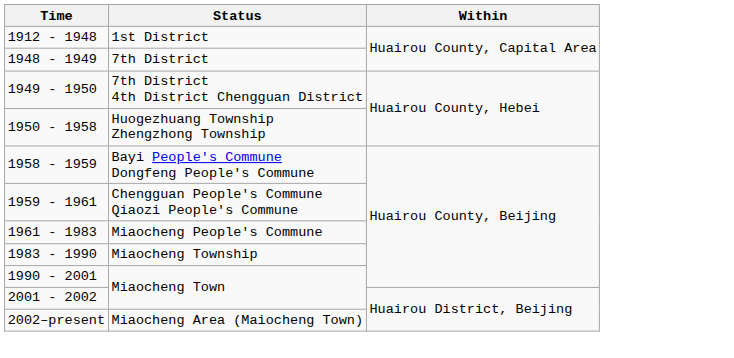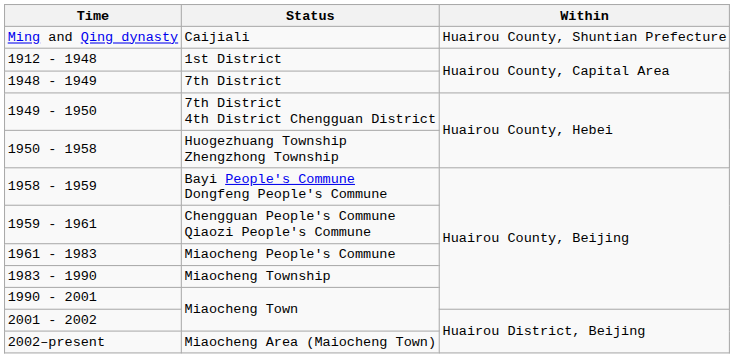+ row: (93, 38)
